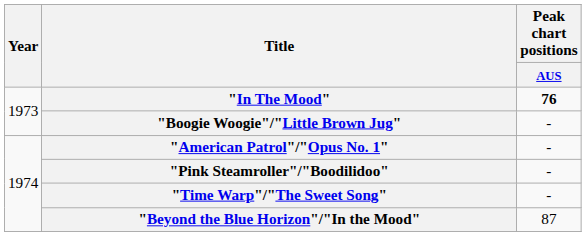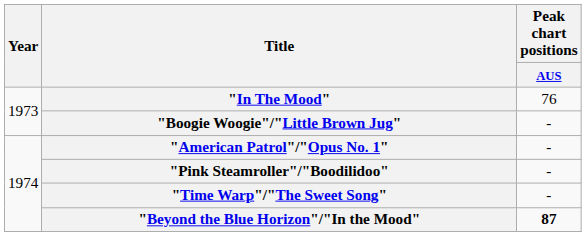(549, 98) bold -> (549, 98) normal
(549, 219) normal -> (549, 219) bold
